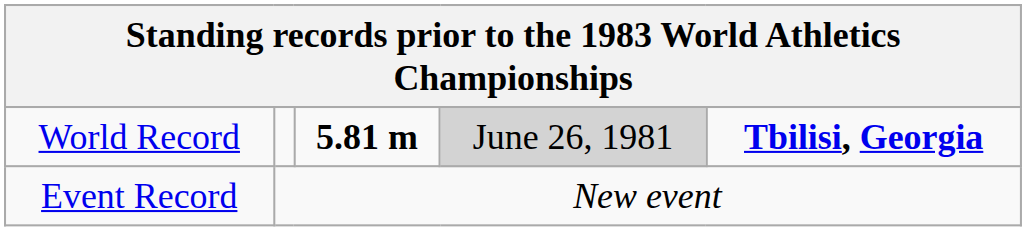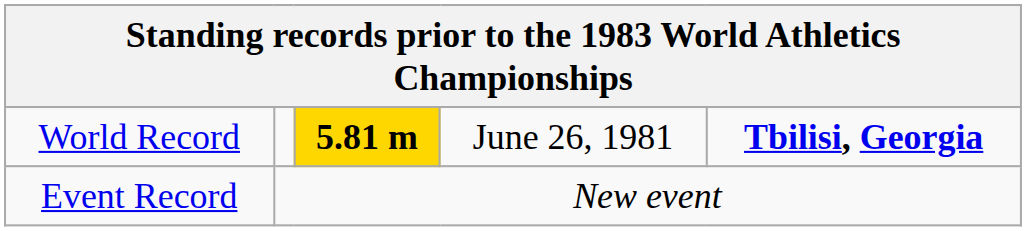(367, 135) no background -> (367, 135) gold background
(573, 135) lightgrey background -> (573, 135) no background
